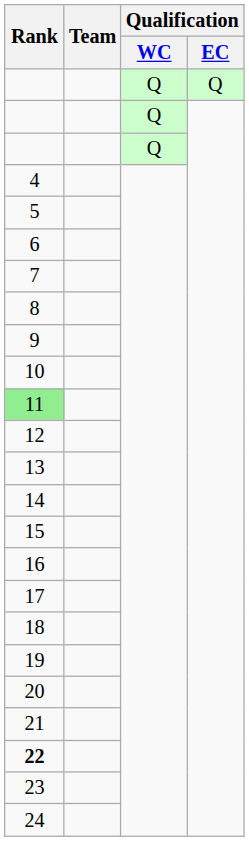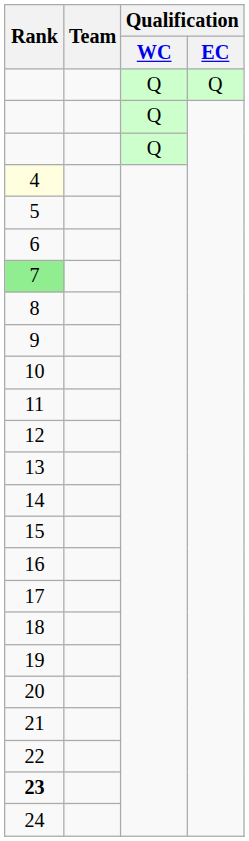(34, 180) no background -> (34, 180) lightyellow background
(34, 276) no background -> (34, 276) lightgreen background
(34, 404) lightgreen background -> (34, 404) no background
(34, 755) bold -> (34, 755) normal
(34, 787) normal -> (34, 787) bold
